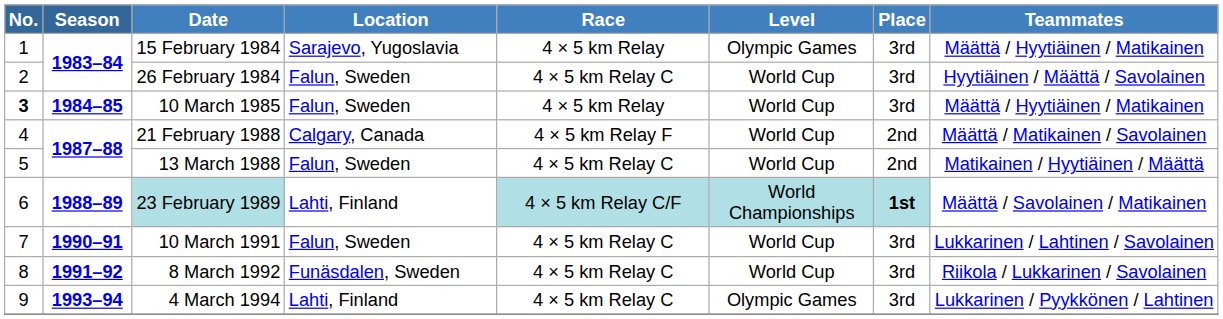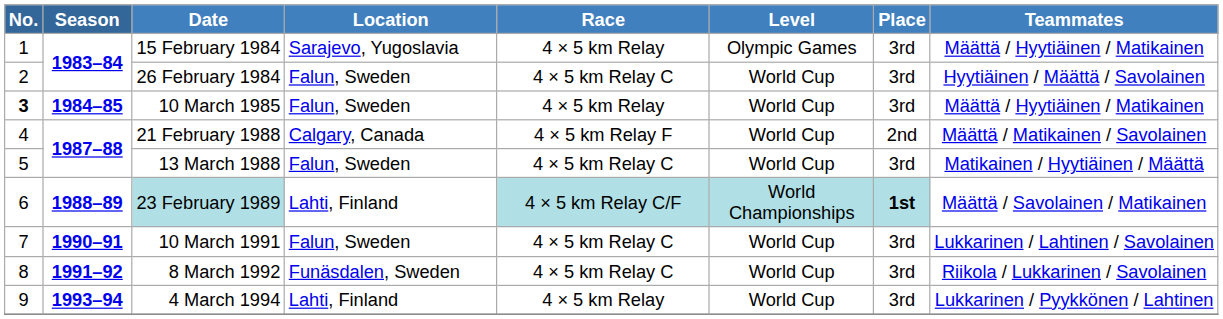(902, 164) 2nd -> (902, 164) 3rd
(603, 300) 4 × 5 km Relay C -> (603, 300) 4 × 5 km Relay
(792, 300) Olympic Games -> (792, 300) World Cup
